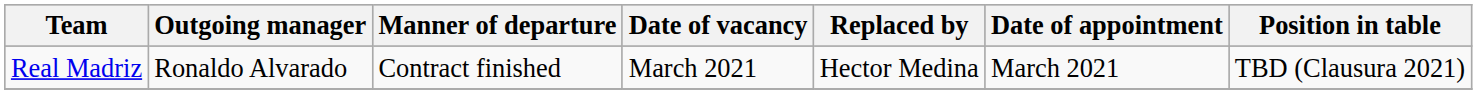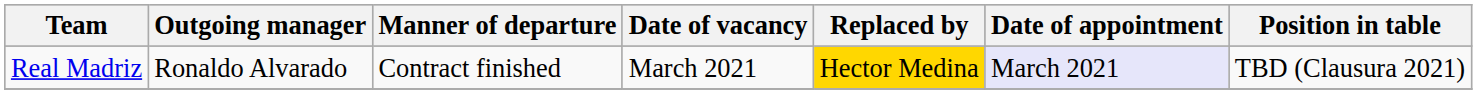(899, 67) no background -> (899, 67) gold background
(1055, 67) no background -> (1055, 67) lavender background
